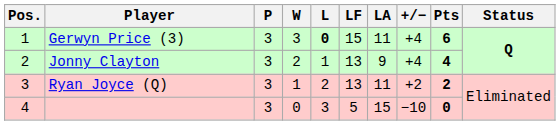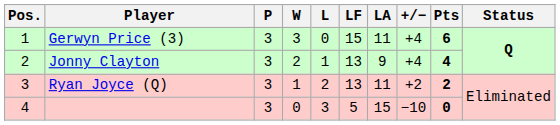(325, 39) bold -> (325, 39) normal
